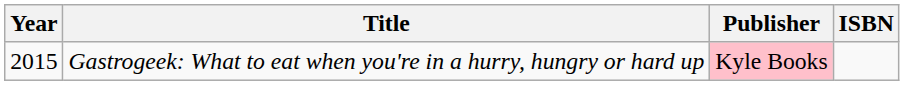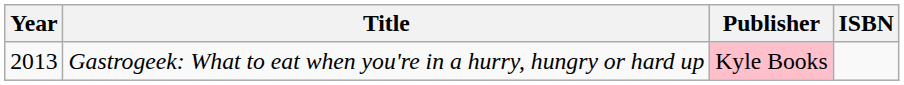(34, 60) 2015 -> (34, 60) 2013
